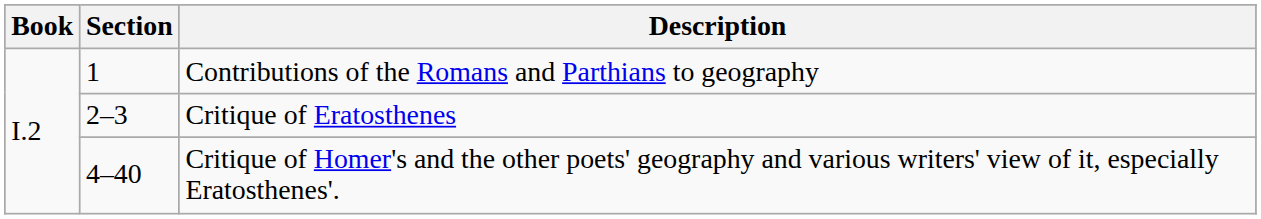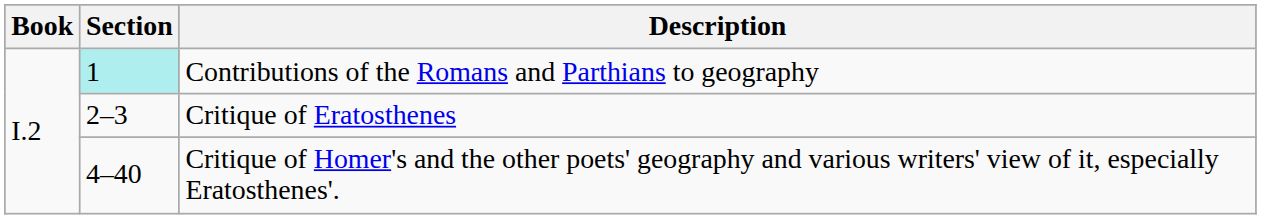(93, 70) no background -> (93, 70) paleturquoise background
